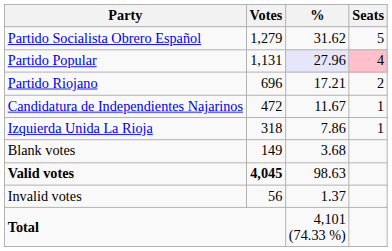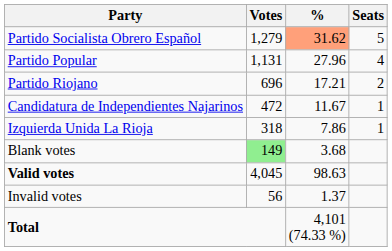(330, 38) no background -> (330, 38) lightsalmon background
(330, 60) lavender background -> (330, 60) no background
(380, 60) pink background -> (380, 60) no background
(272, 151) no background -> (272, 151) lightgreen background
(266, 173) bold -> (266, 173) normal
